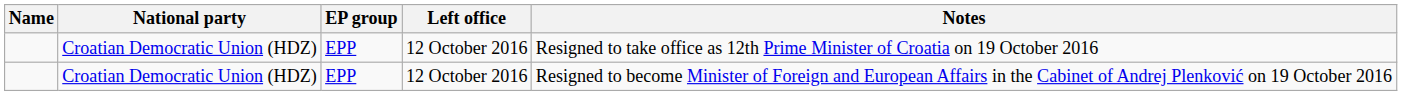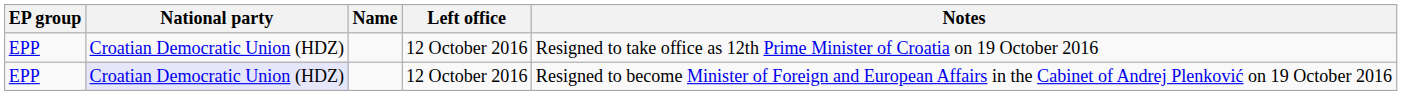columns swapped: (31, 18) <-> (361, 18)
(190, 76) no background -> (217, 76) lavender background
